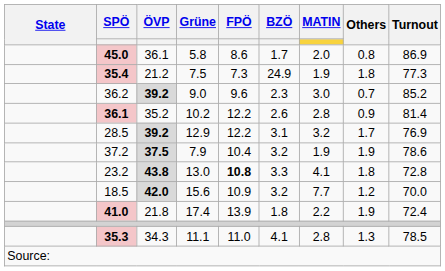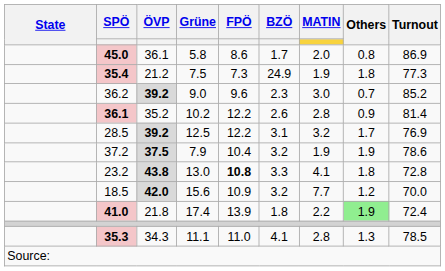(198, 133) 12.9 -> (198, 133) 12.5
(366, 211) no background -> (366, 211) lightgreen background
